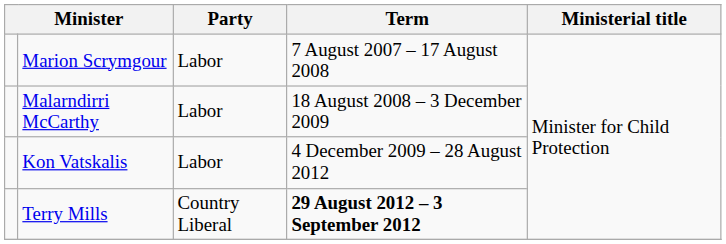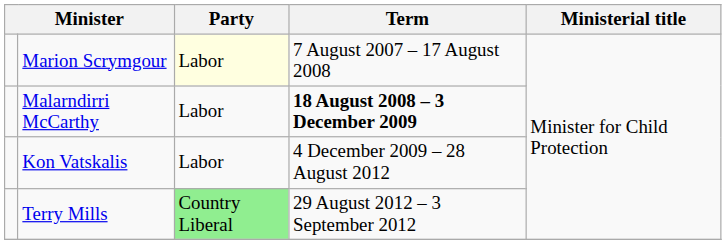(200, 60) no background -> (201, 60) lightyellow background
(407, 111) normal -> (369, 111) bold
(208, 213) no background -> (209, 213) lightgreen background
(367, 213) bold -> (367, 213) normal
